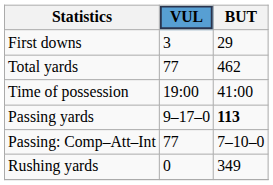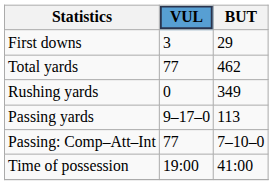rows swapped: (53, 166) <-> (68, 92)
(229, 117) bold -> (229, 117) normal
